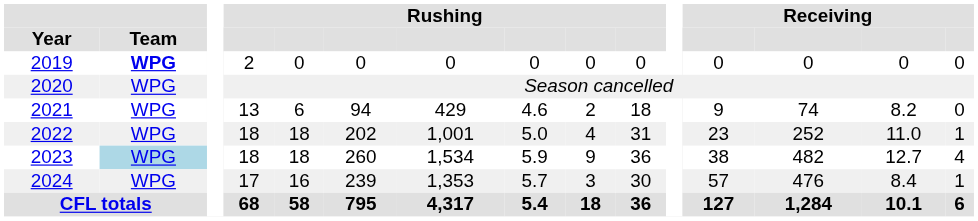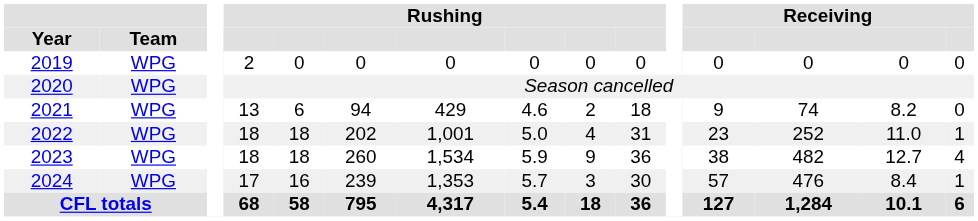(153, 62) bold -> (153, 62) normal
(153, 157) lightblue background -> (153, 157) no background
